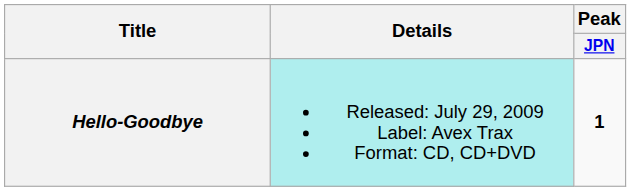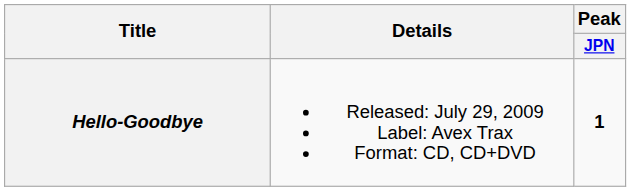(422, 133) paleturquoise background -> (422, 133) no background
